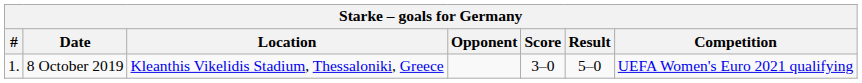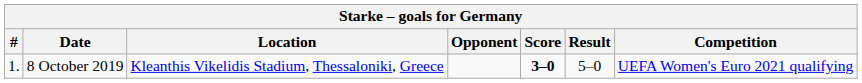(543, 66) normal -> (543, 66) bold
